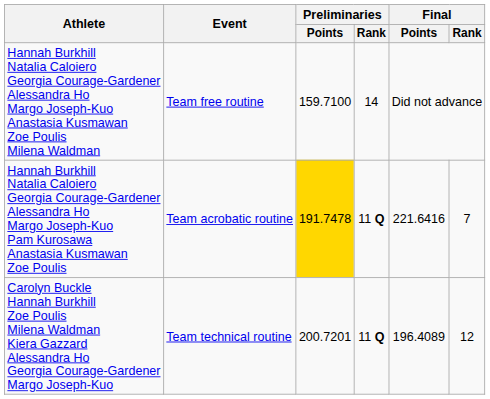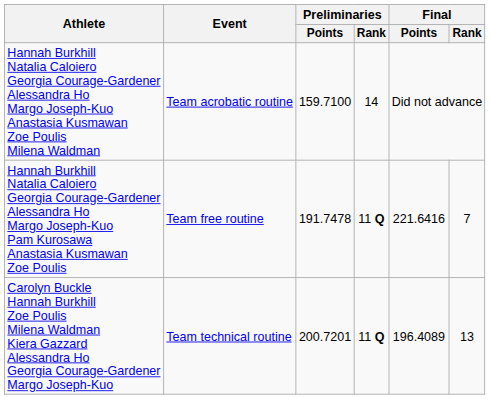(215, 102) Team free routine -> (230, 102) Team acrobatic routine
(230, 219) Team acrobatic routine -> (215, 219) Team free routine
(325, 219) gold background -> (325, 219) no background
(467, 336) 12 -> (467, 336) 13
